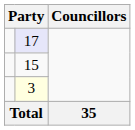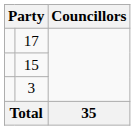(31, 40) lavender background -> (31, 40) no background
(31, 88) lightyellow background -> (31, 88) no background
